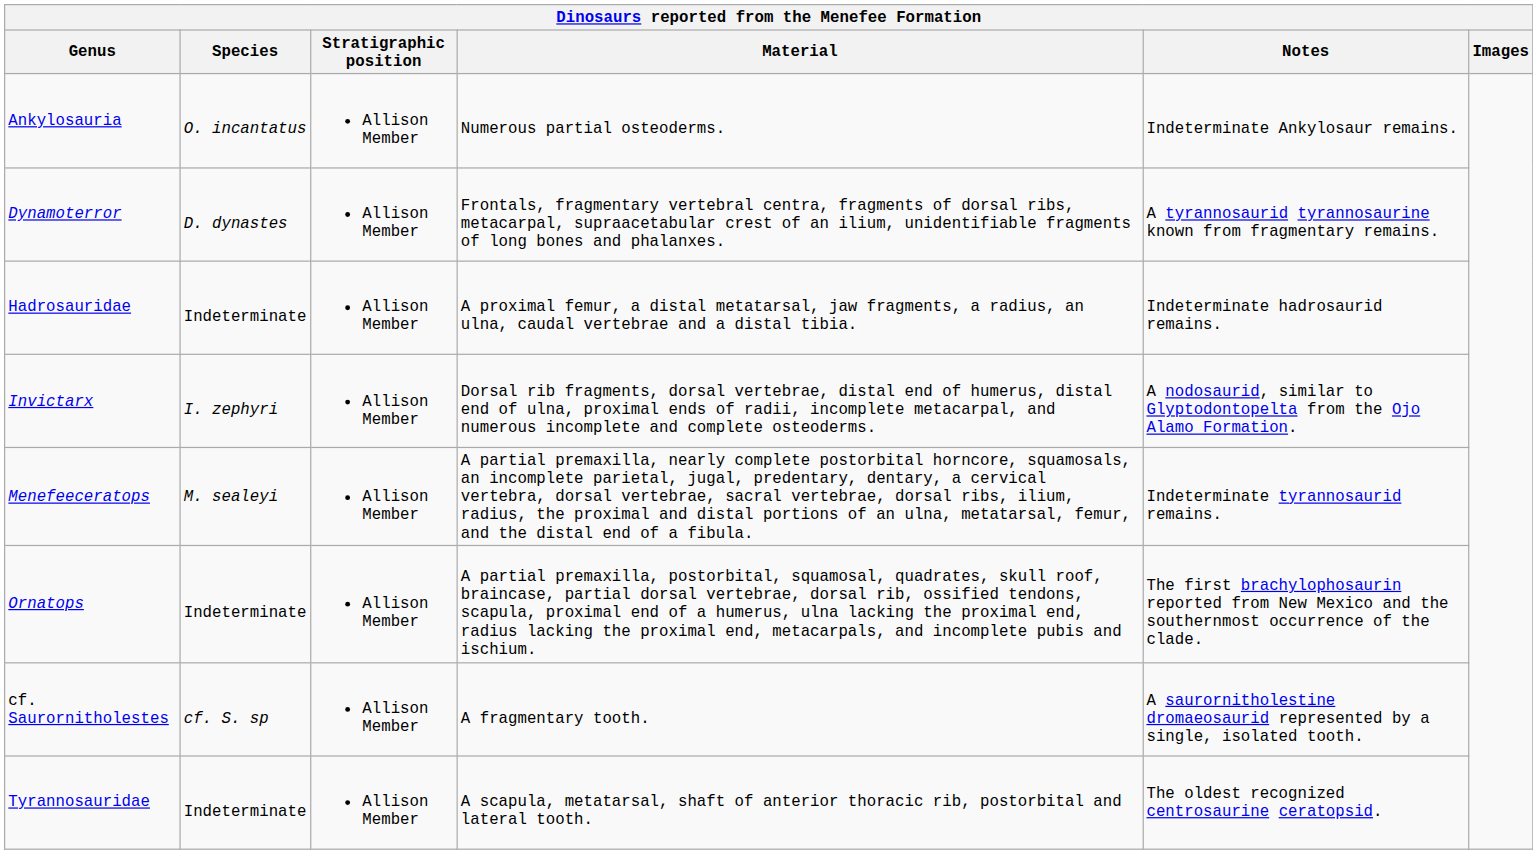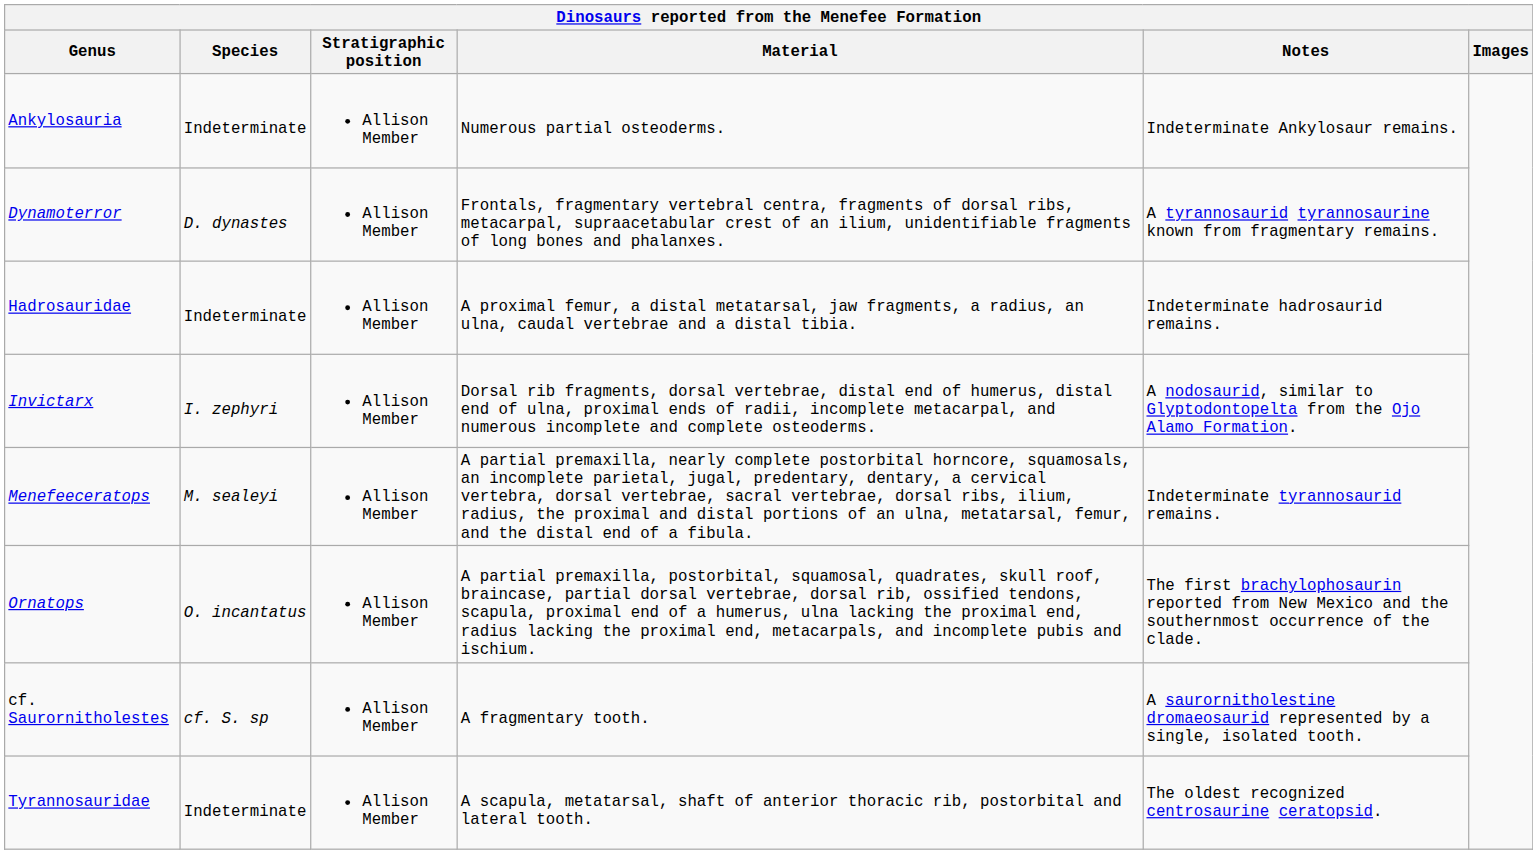(245, 130) O. incantatus -> (245, 130) Indeterminate
(245, 613) Indeterminate -> (245, 613) O. incantatus
